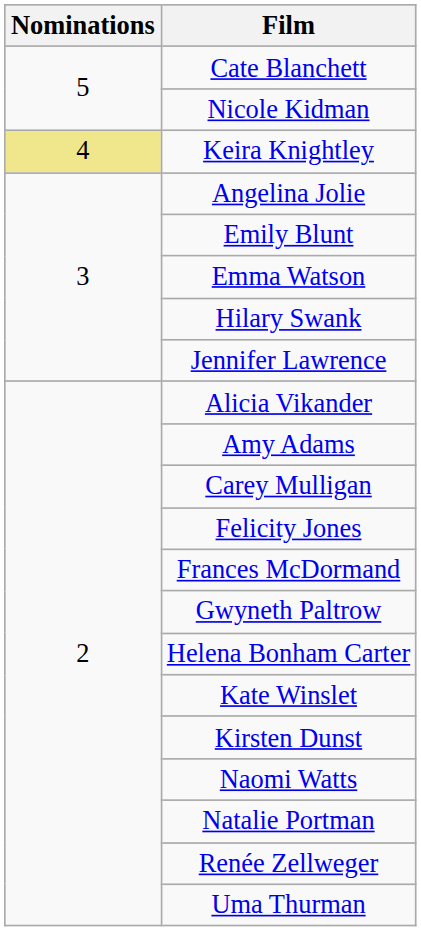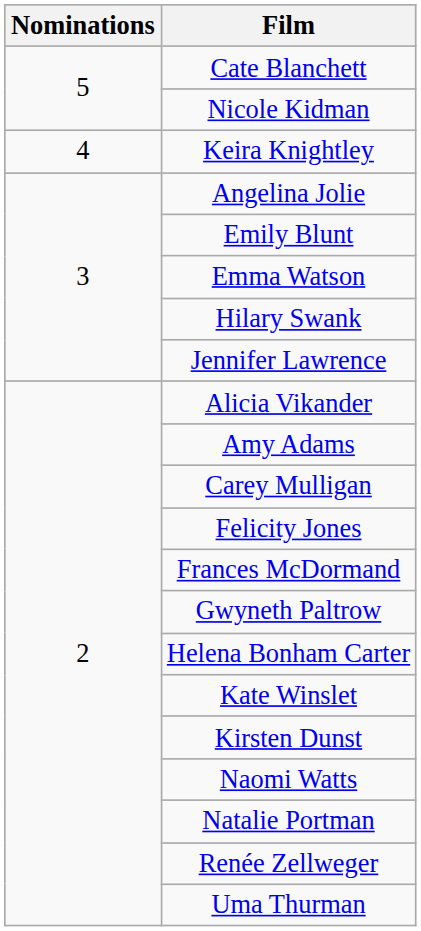(83, 151) khaki background -> (83, 151) no background
